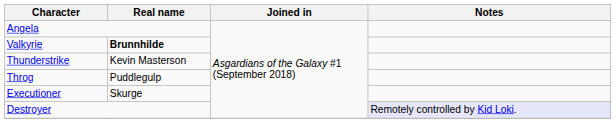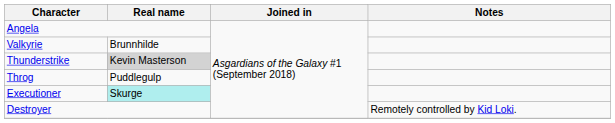(137, 45) bold -> (134, 45) normal
(148, 61) no background -> (148, 61) lightgrey background
(126, 93) no background -> (126, 93) paleturquoise background
(444, 110) lavender background -> (444, 110) no background
